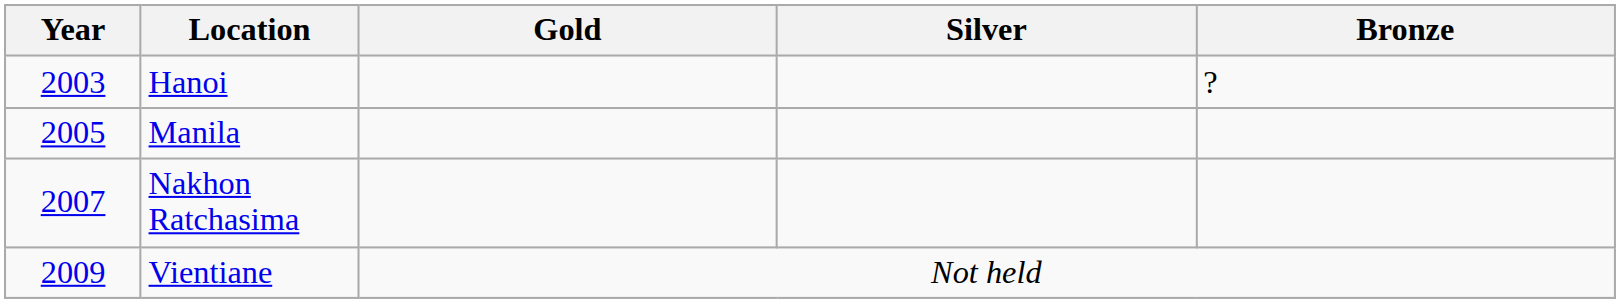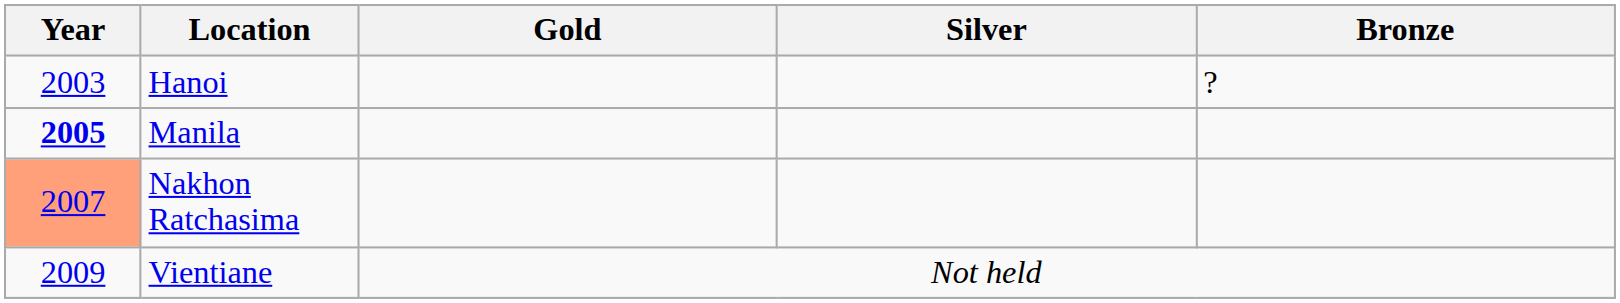(73, 132) normal -> (73, 132) bold
(73, 202) no background -> (73, 202) lightsalmon background
